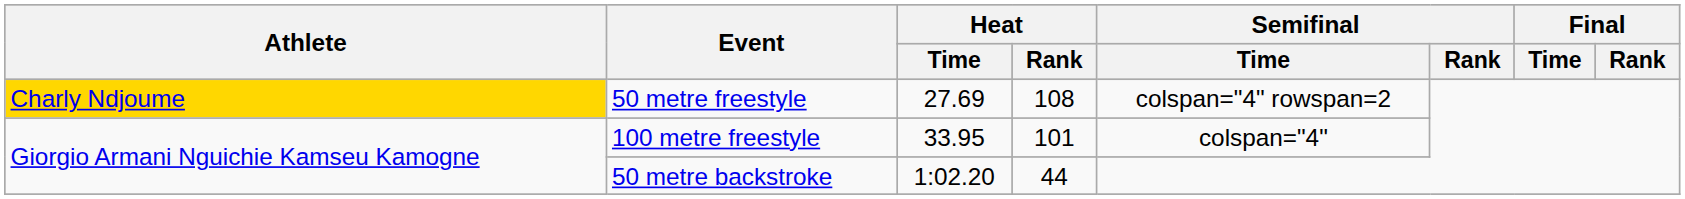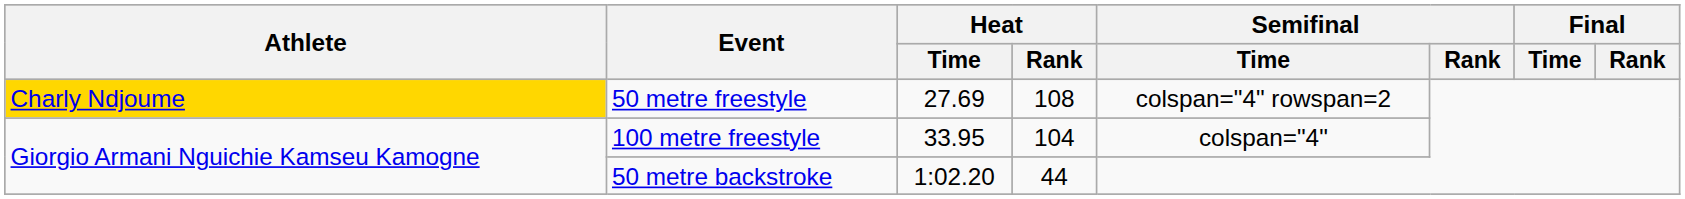(1054, 138) 101 -> (1054, 138) 104
